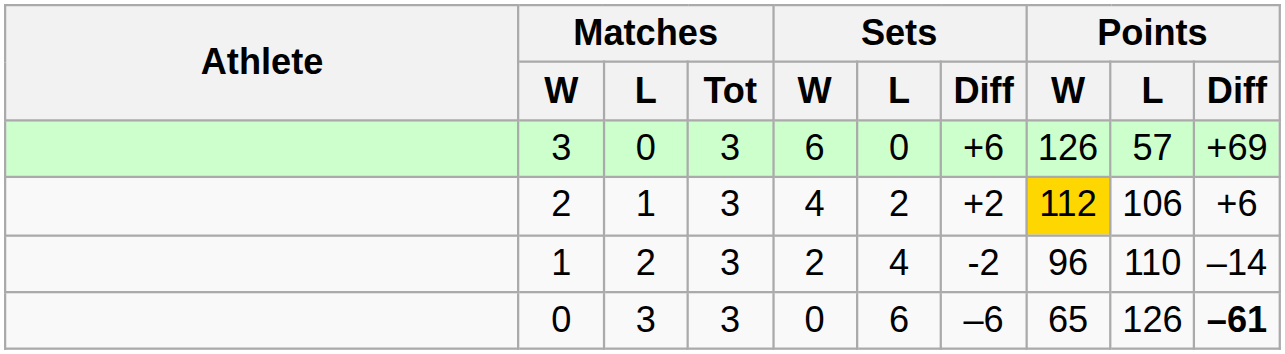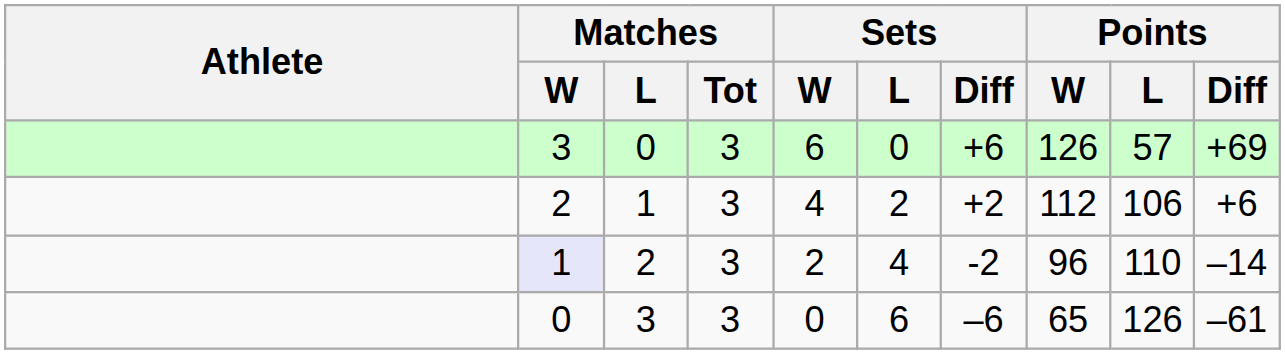(1068, 205) gold background -> (1068, 205) no background
(561, 262) no background -> (561, 262) lavender background
(1237, 319) bold -> (1237, 319) normal
